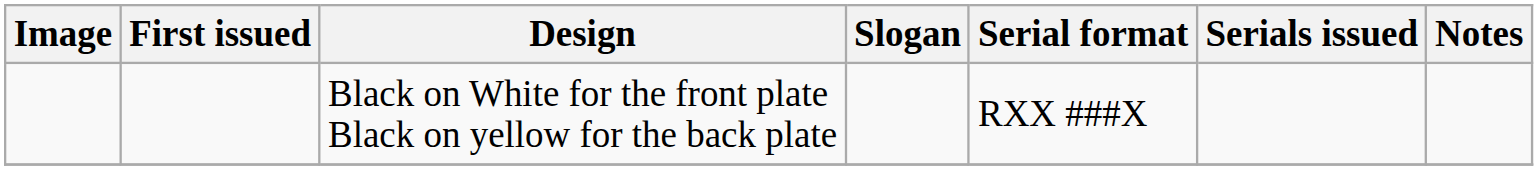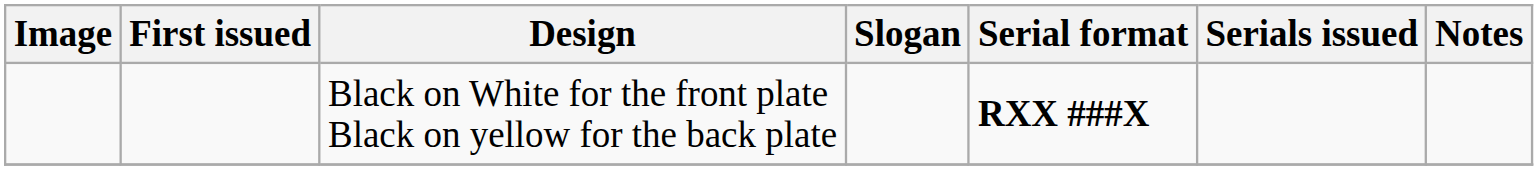(1063, 113) normal -> (1064, 113) bold
